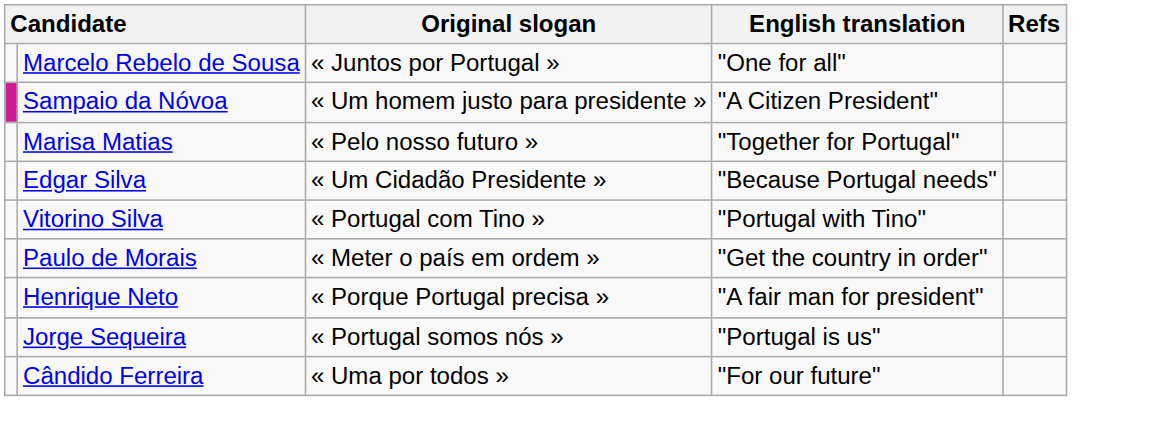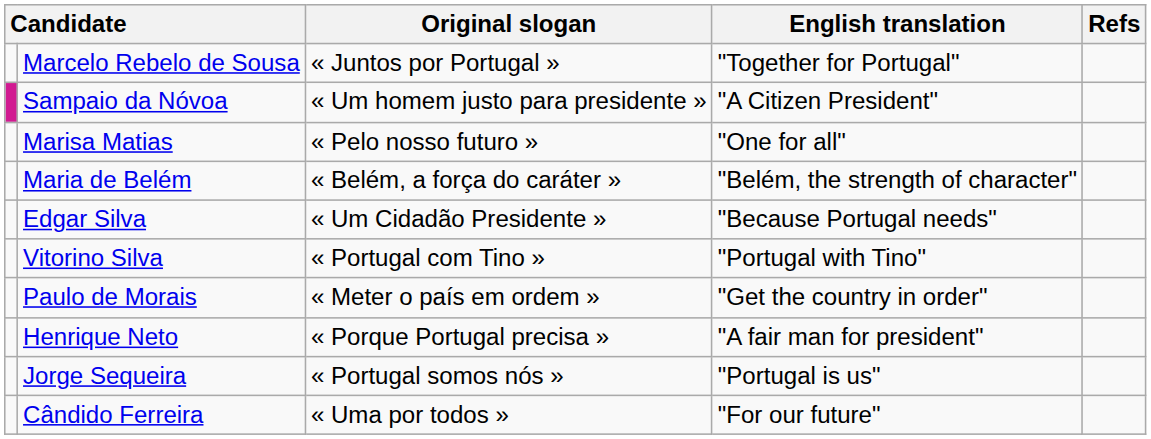(782, 62) "One for all" -> (839, 62) "Together for Portugal"
(839, 140) "Together for Portugal" -> (782, 140) "One for all"
+ row: (107, 179)
